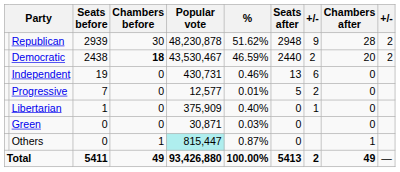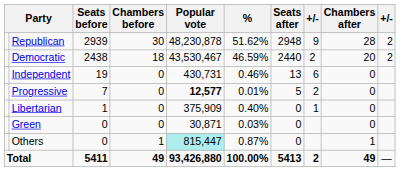(158, 58) bold -> (158, 58) normal
(206, 91) normal -> (206, 91) bold
